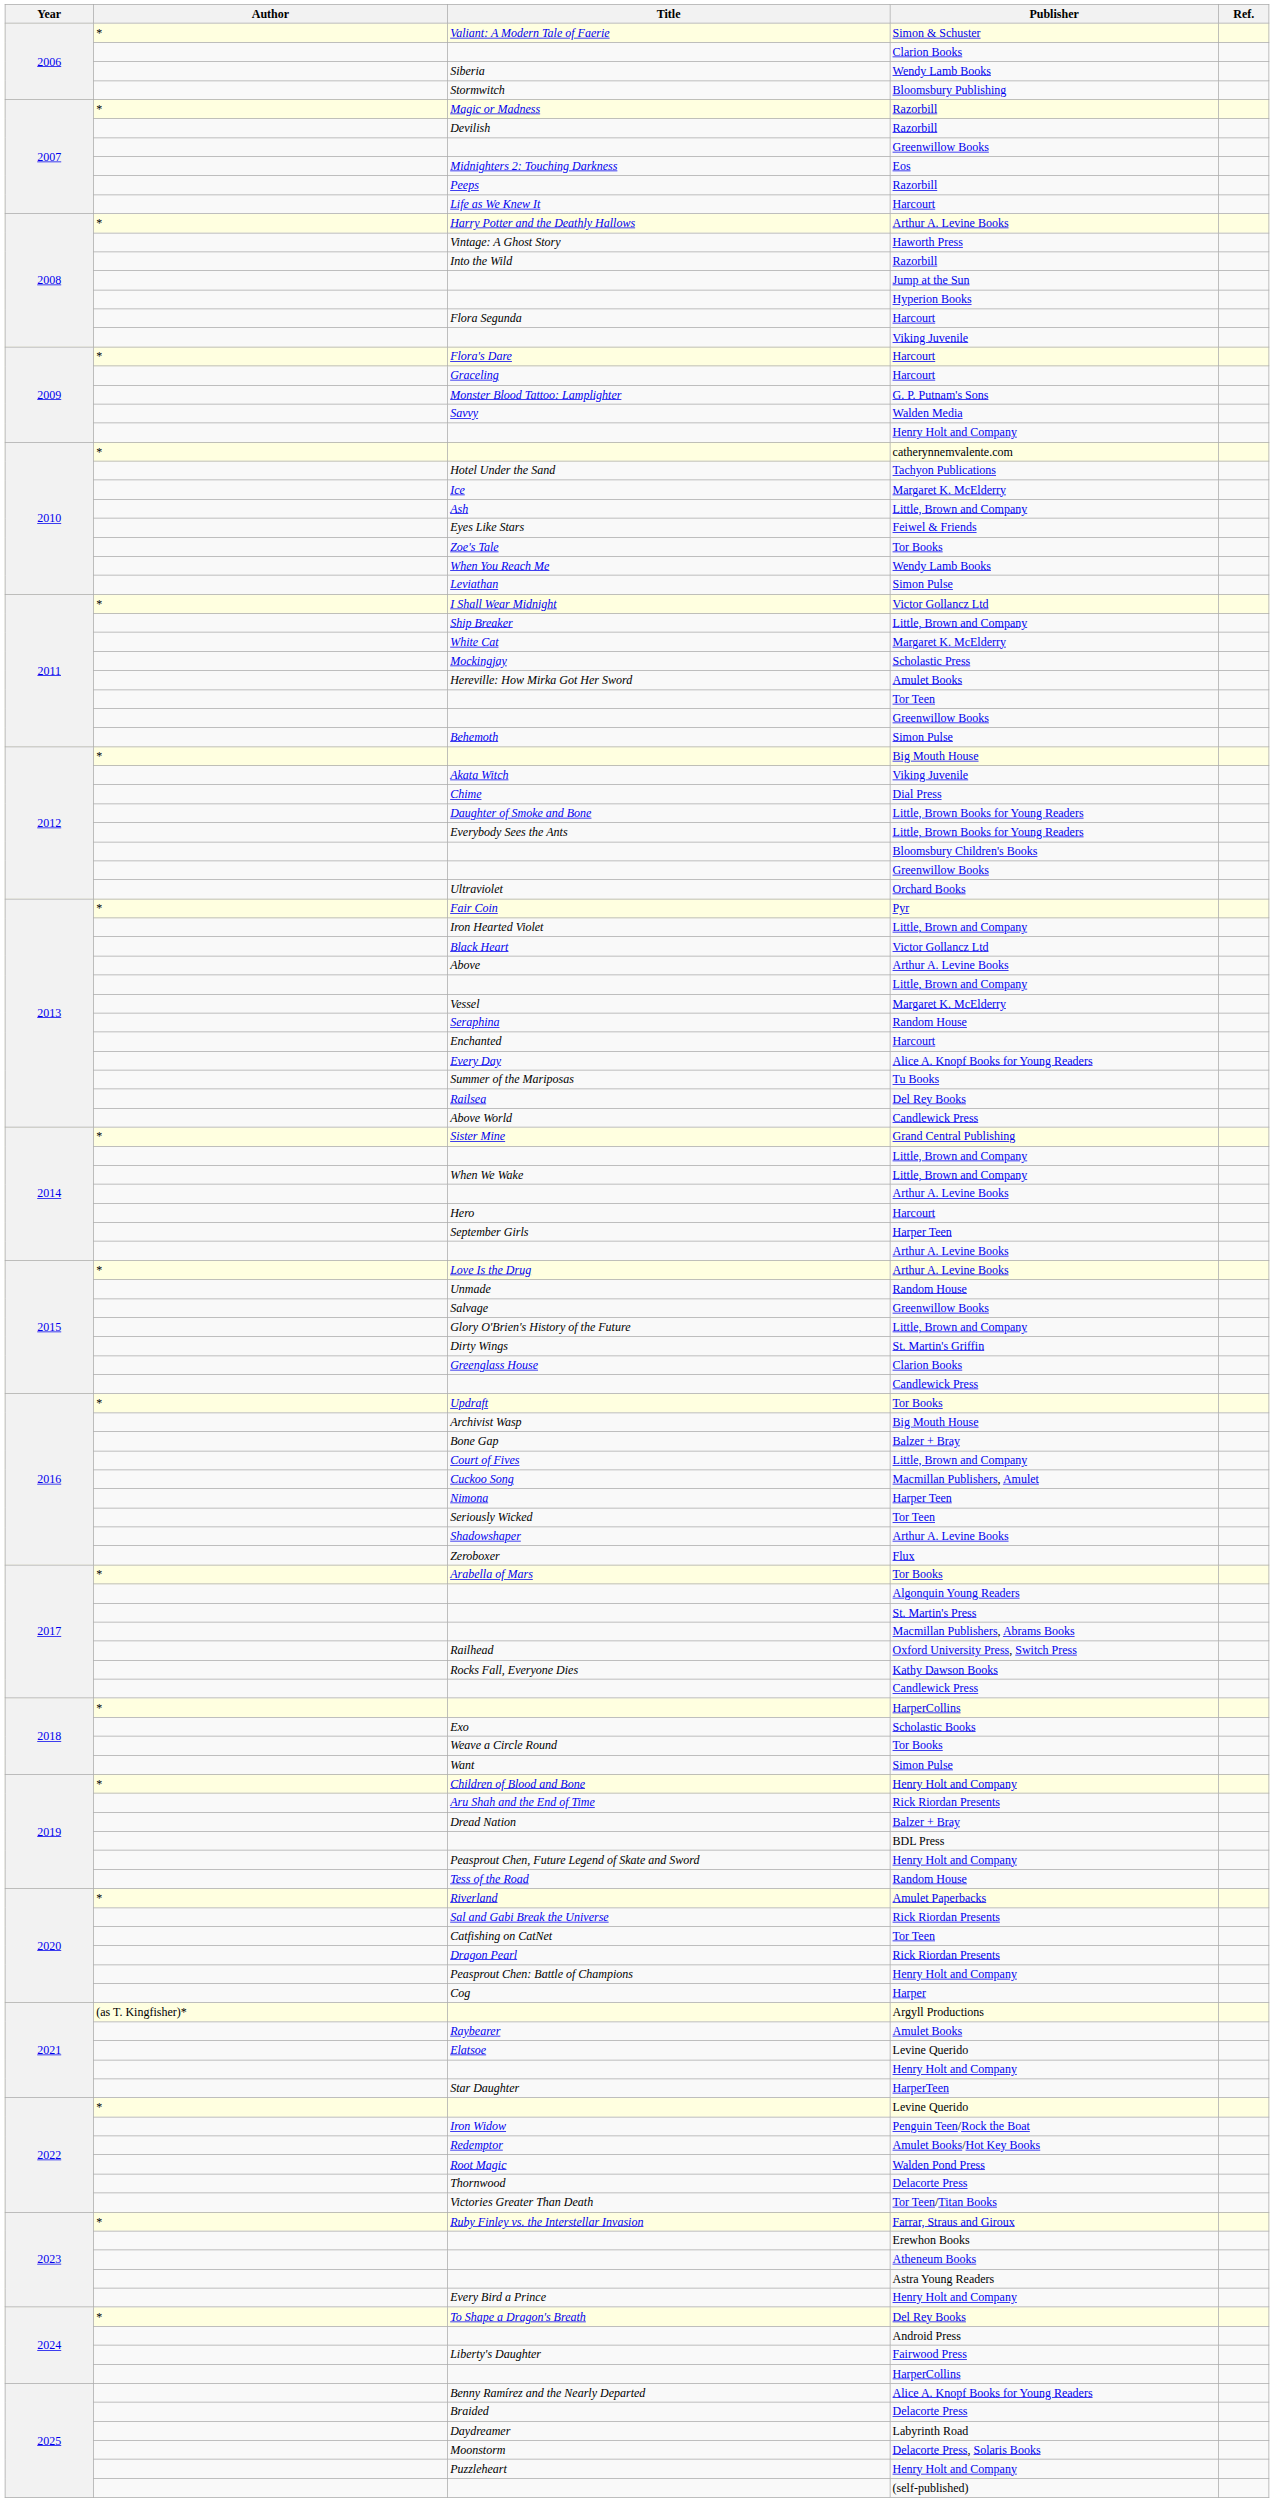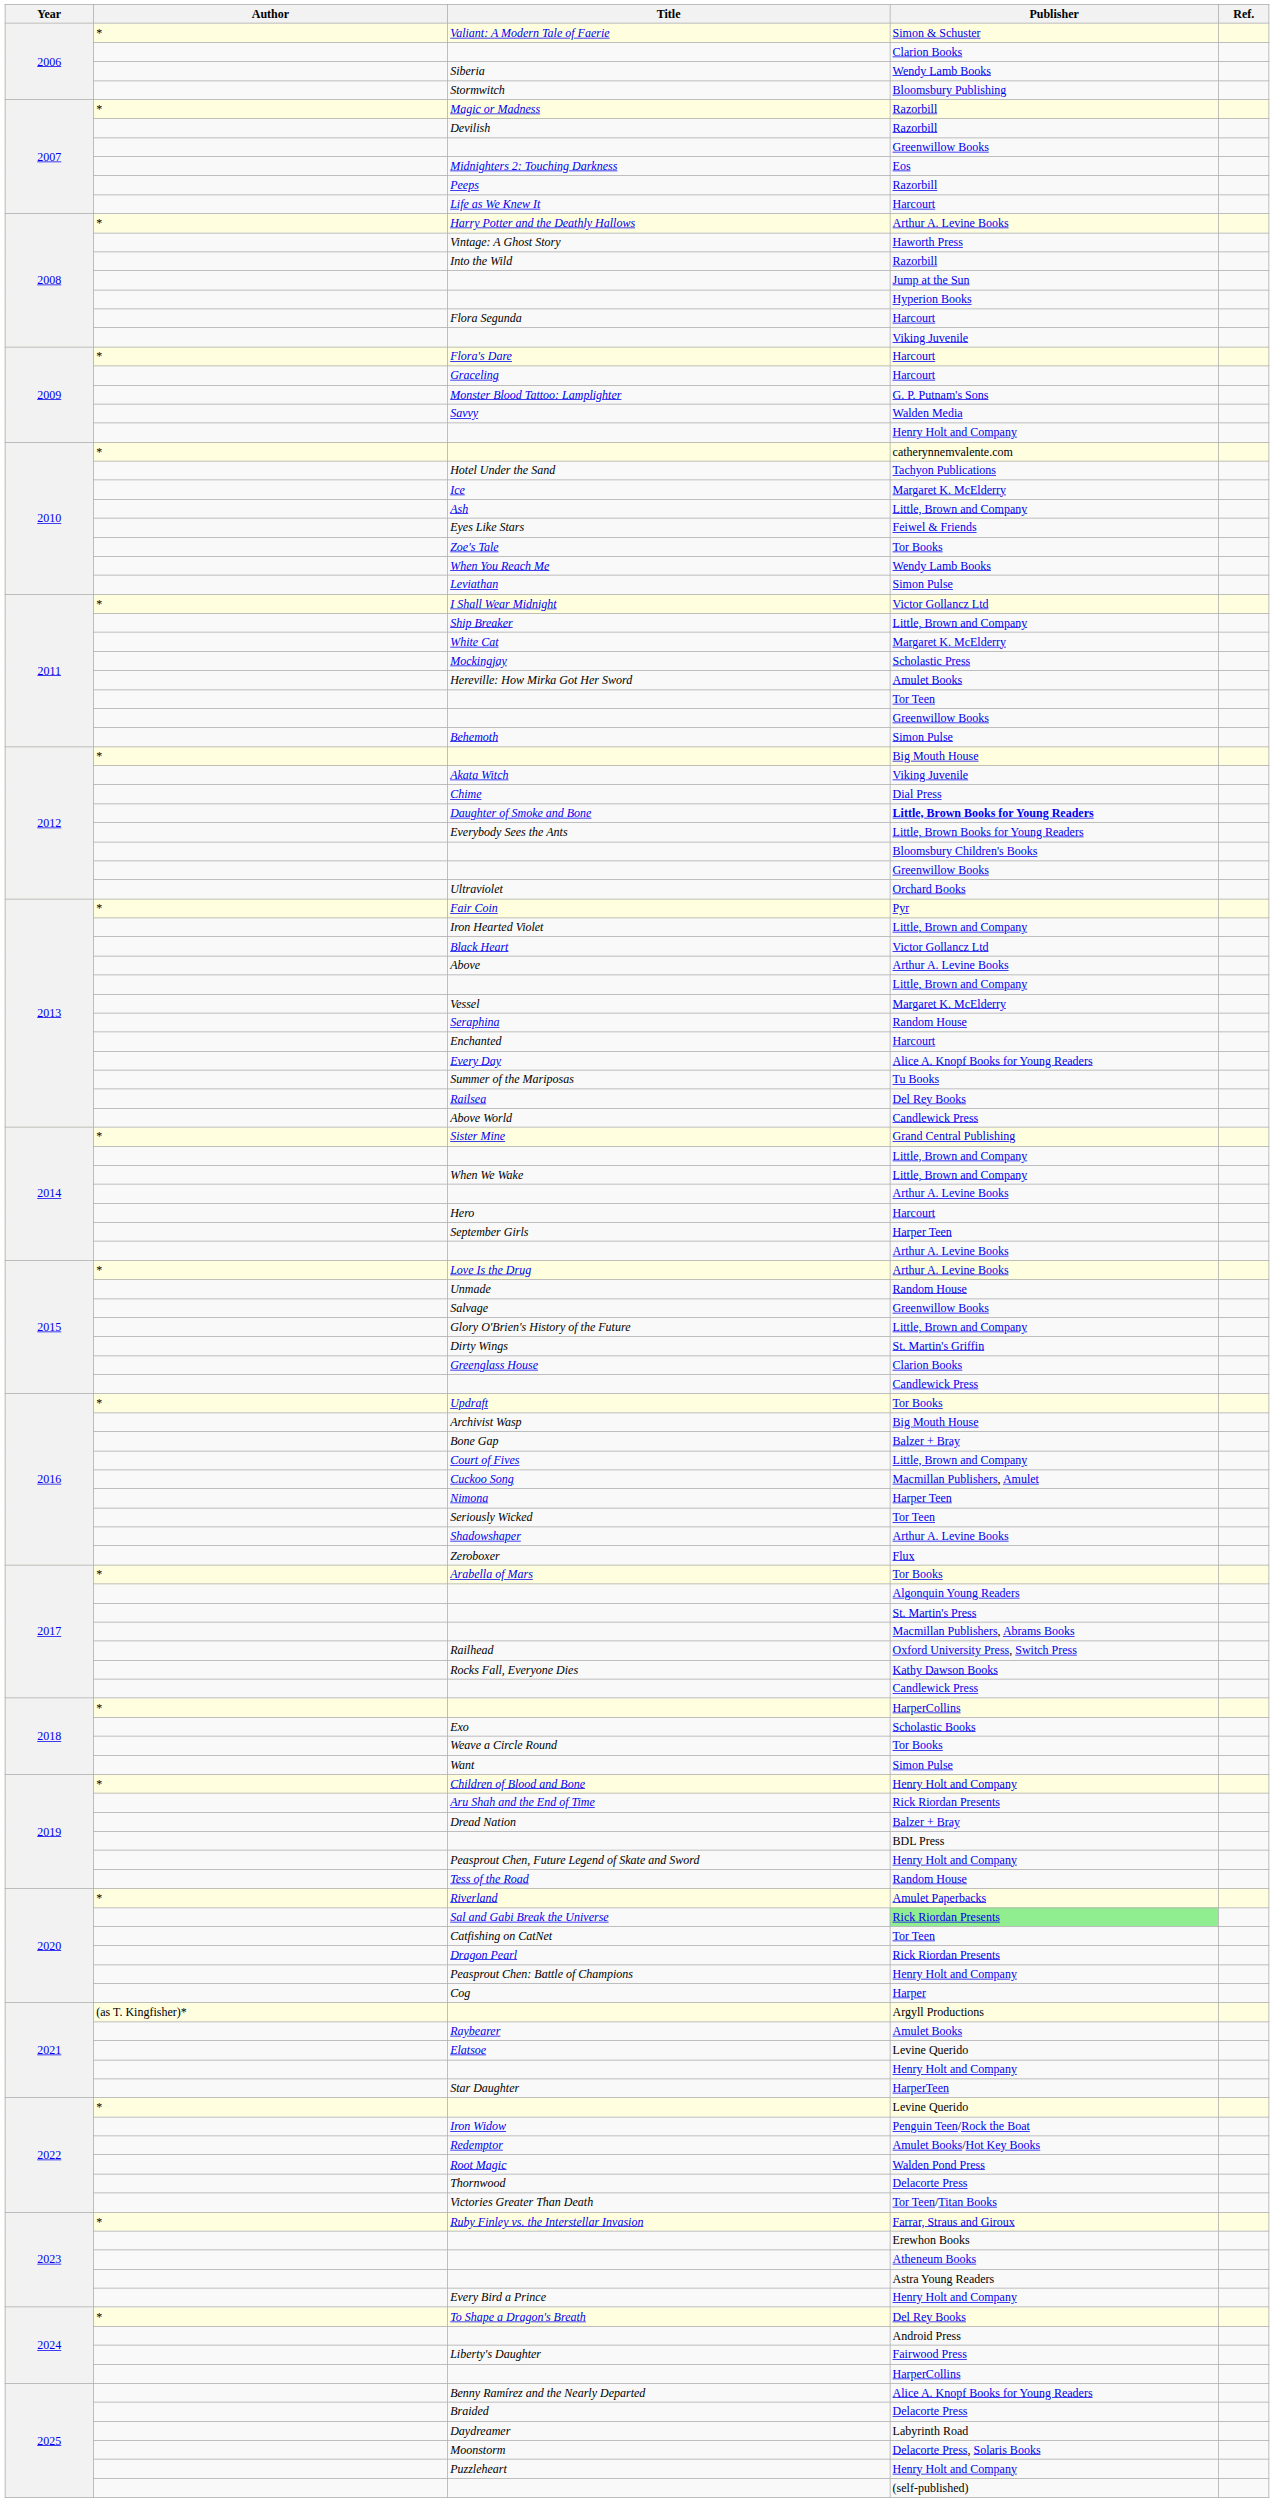(988, 813) normal -> (993, 813) bold
(946, 1917) no background -> (946, 1917) lightgreen background
